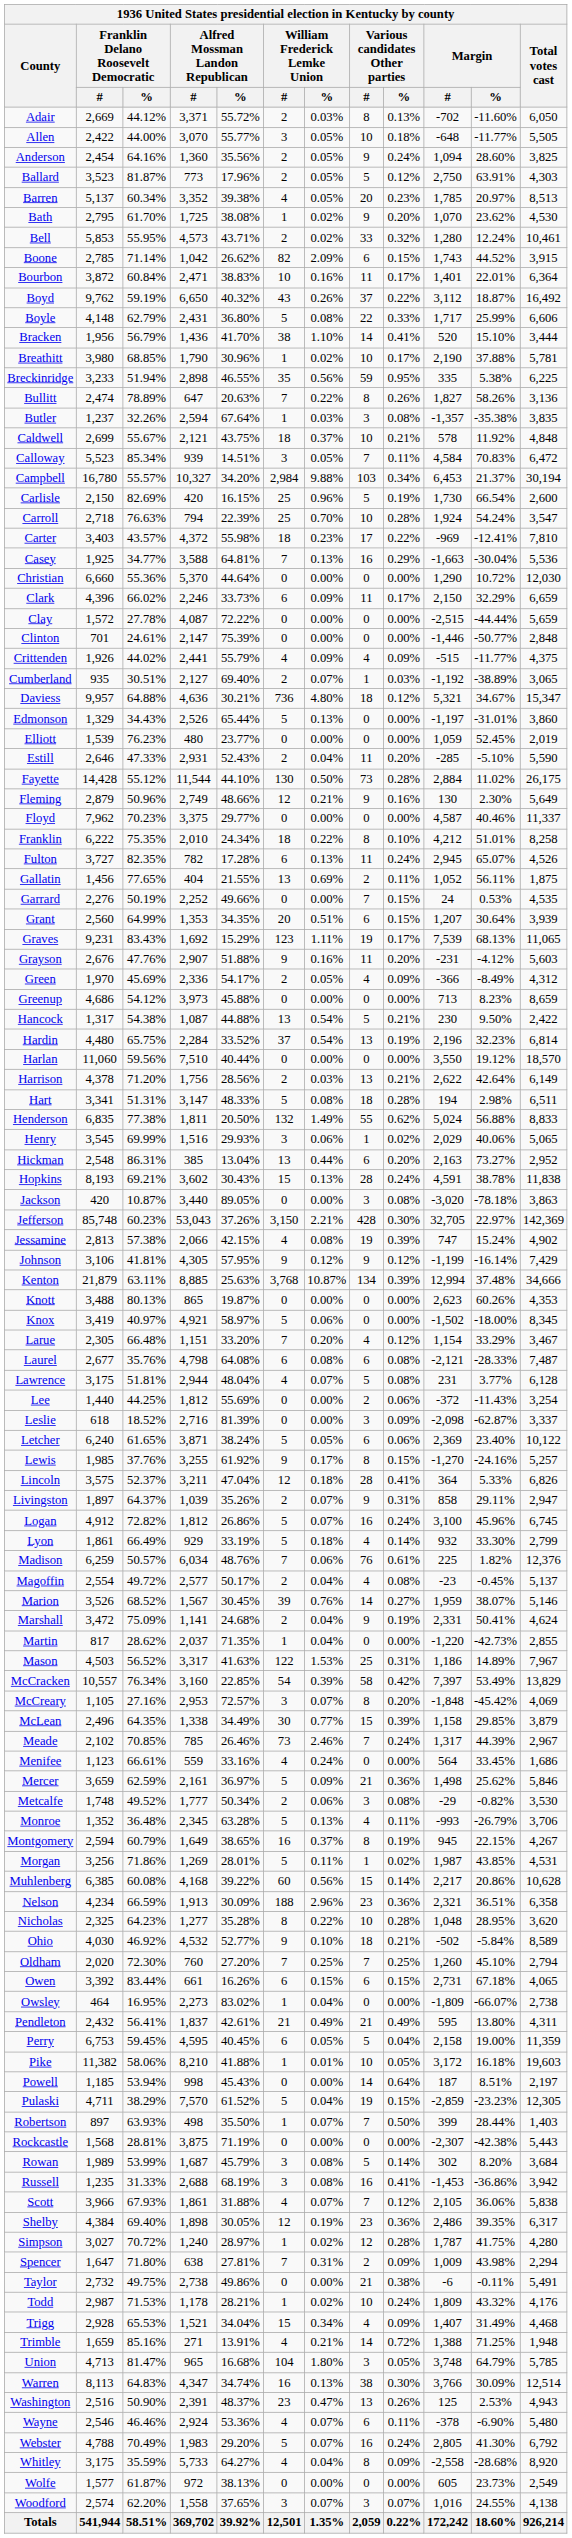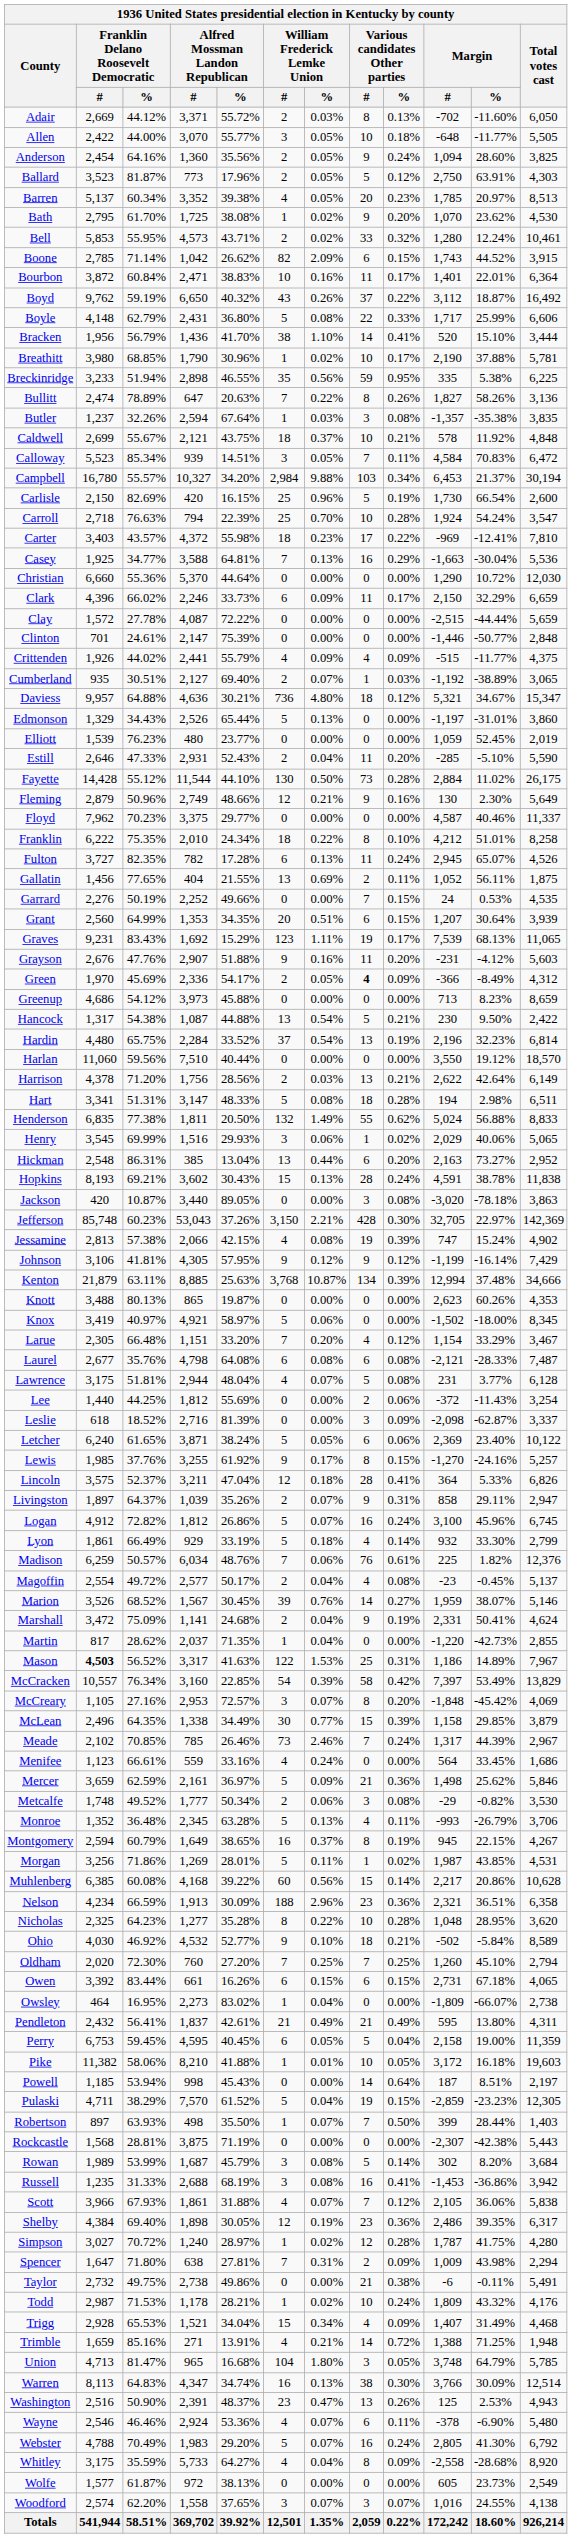(366, 979) normal -> (366, 979) bold
(100, 1660) normal -> (100, 1660) bold
